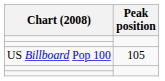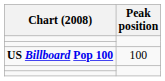(59, 56) normal -> (60, 56) bold
(136, 56) 105 -> (138, 56) 100
